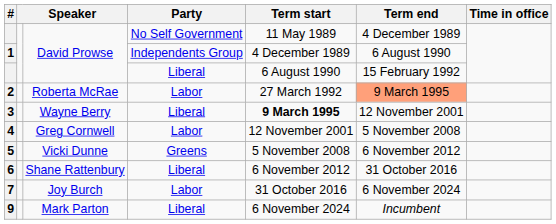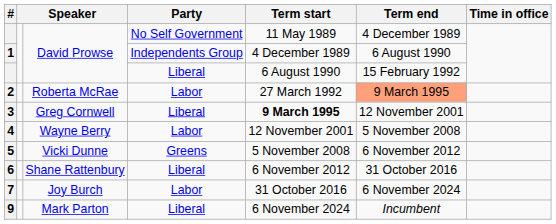(75, 111) Wayne Berry -> (75, 111) Greg Cornwell
(75, 131) Greg Cornwell -> (75, 131) Wayne Berry
